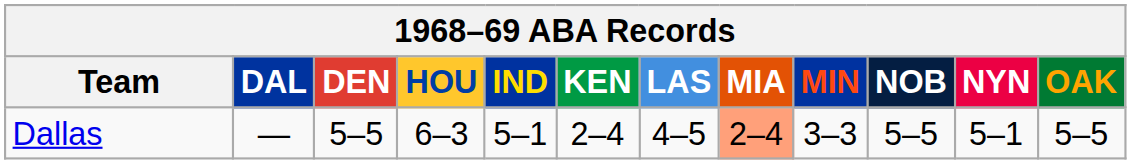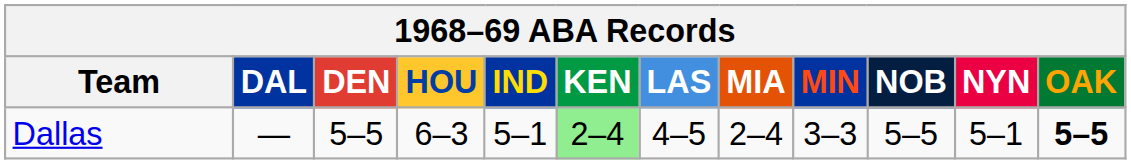(597, 133) no background -> (597, 133) lightgreen background
(756, 133) lightsalmon background -> (756, 133) no background
(1081, 133) normal -> (1081, 133) bold
